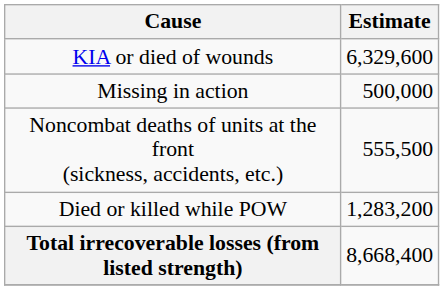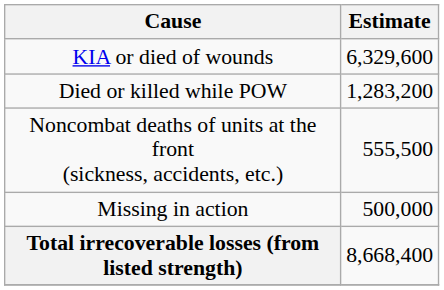rows swapped: (173, 90) <-> (173, 208)
